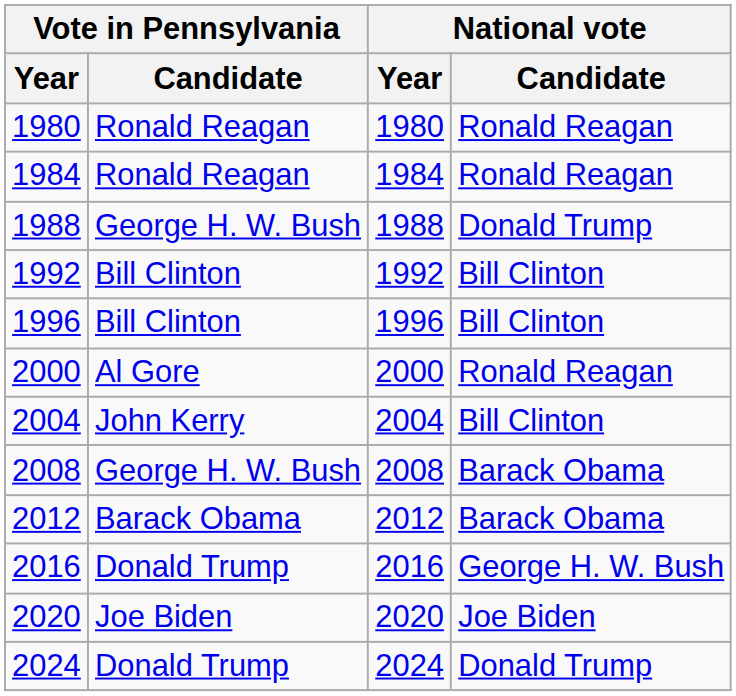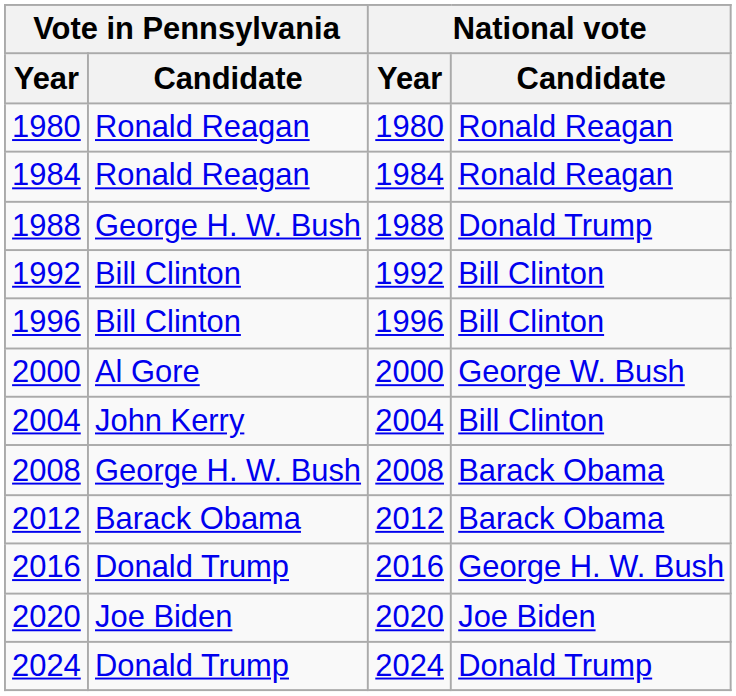(566, 371) Ronald Reagan -> (571, 371) George W. Bush
